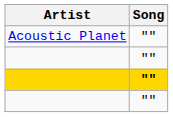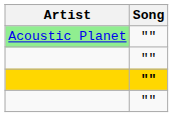(67, 37) no background -> (67, 37) lightgreen background
